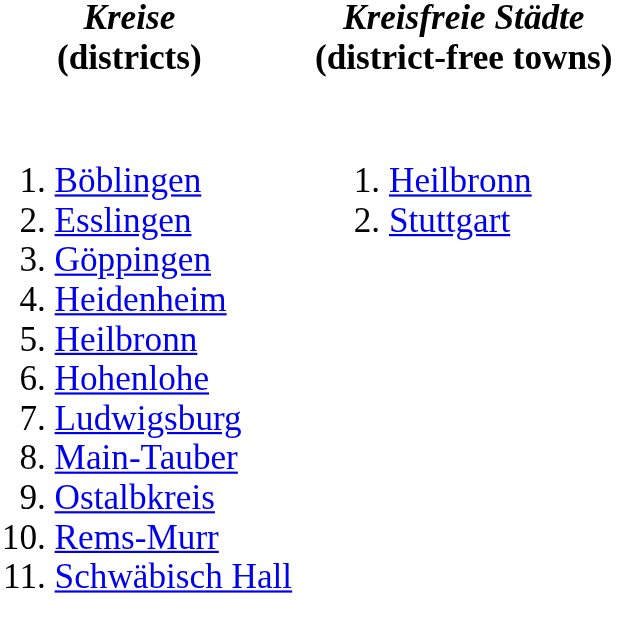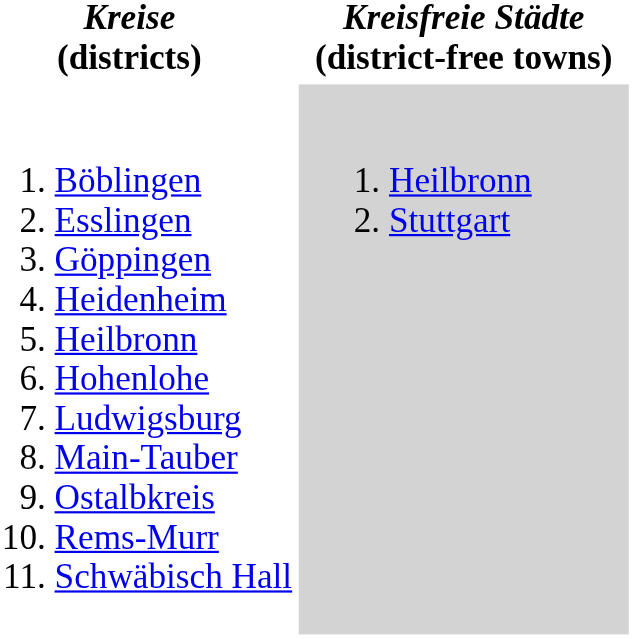(464, 201) no background -> (464, 201) lightgrey background
